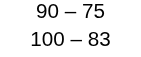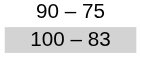(71, 39) no background -> (71, 39) lightgrey background
